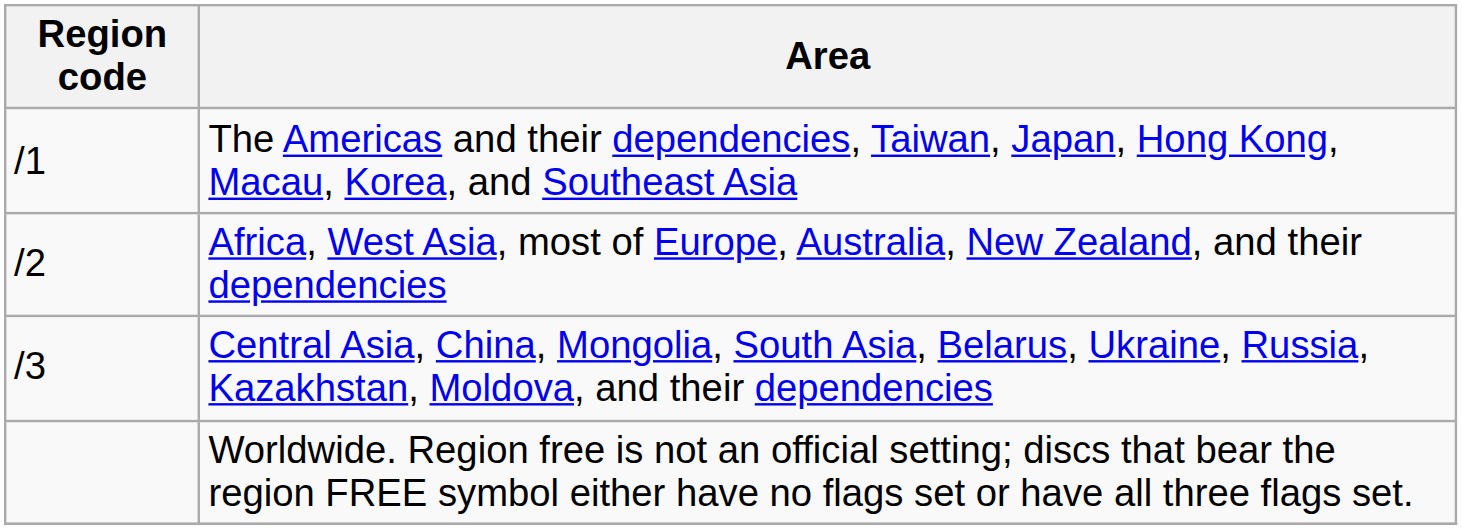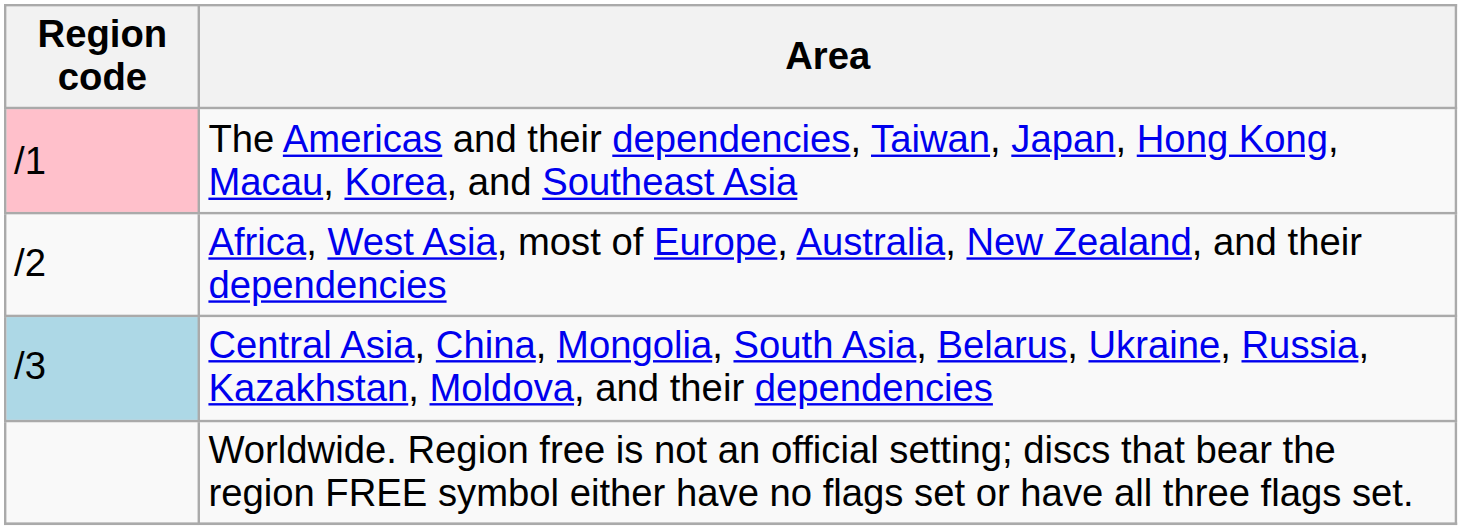(30, 159) no background -> (30, 159) pink background
(30, 367) no background -> (30, 367) lightblue background
